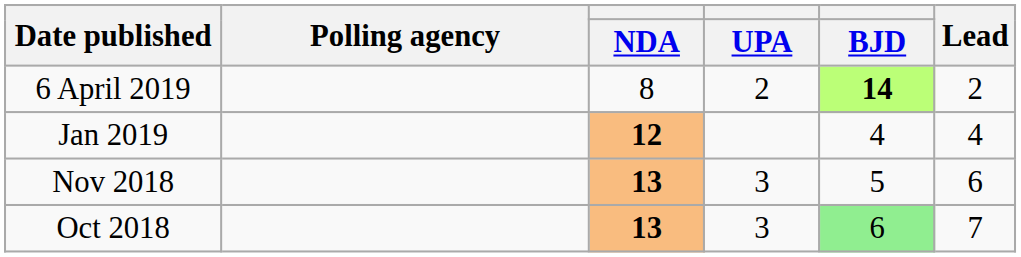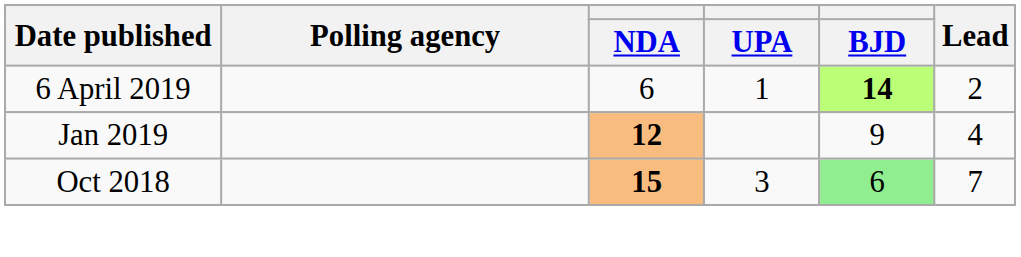(647, 88) 8 -> (647, 88) 6
(762, 88) 2 -> (762, 88) 1
(877, 135) 4 -> (877, 135) 9
- row: (113, 182)
(647, 228) 13 -> (647, 182) 15
